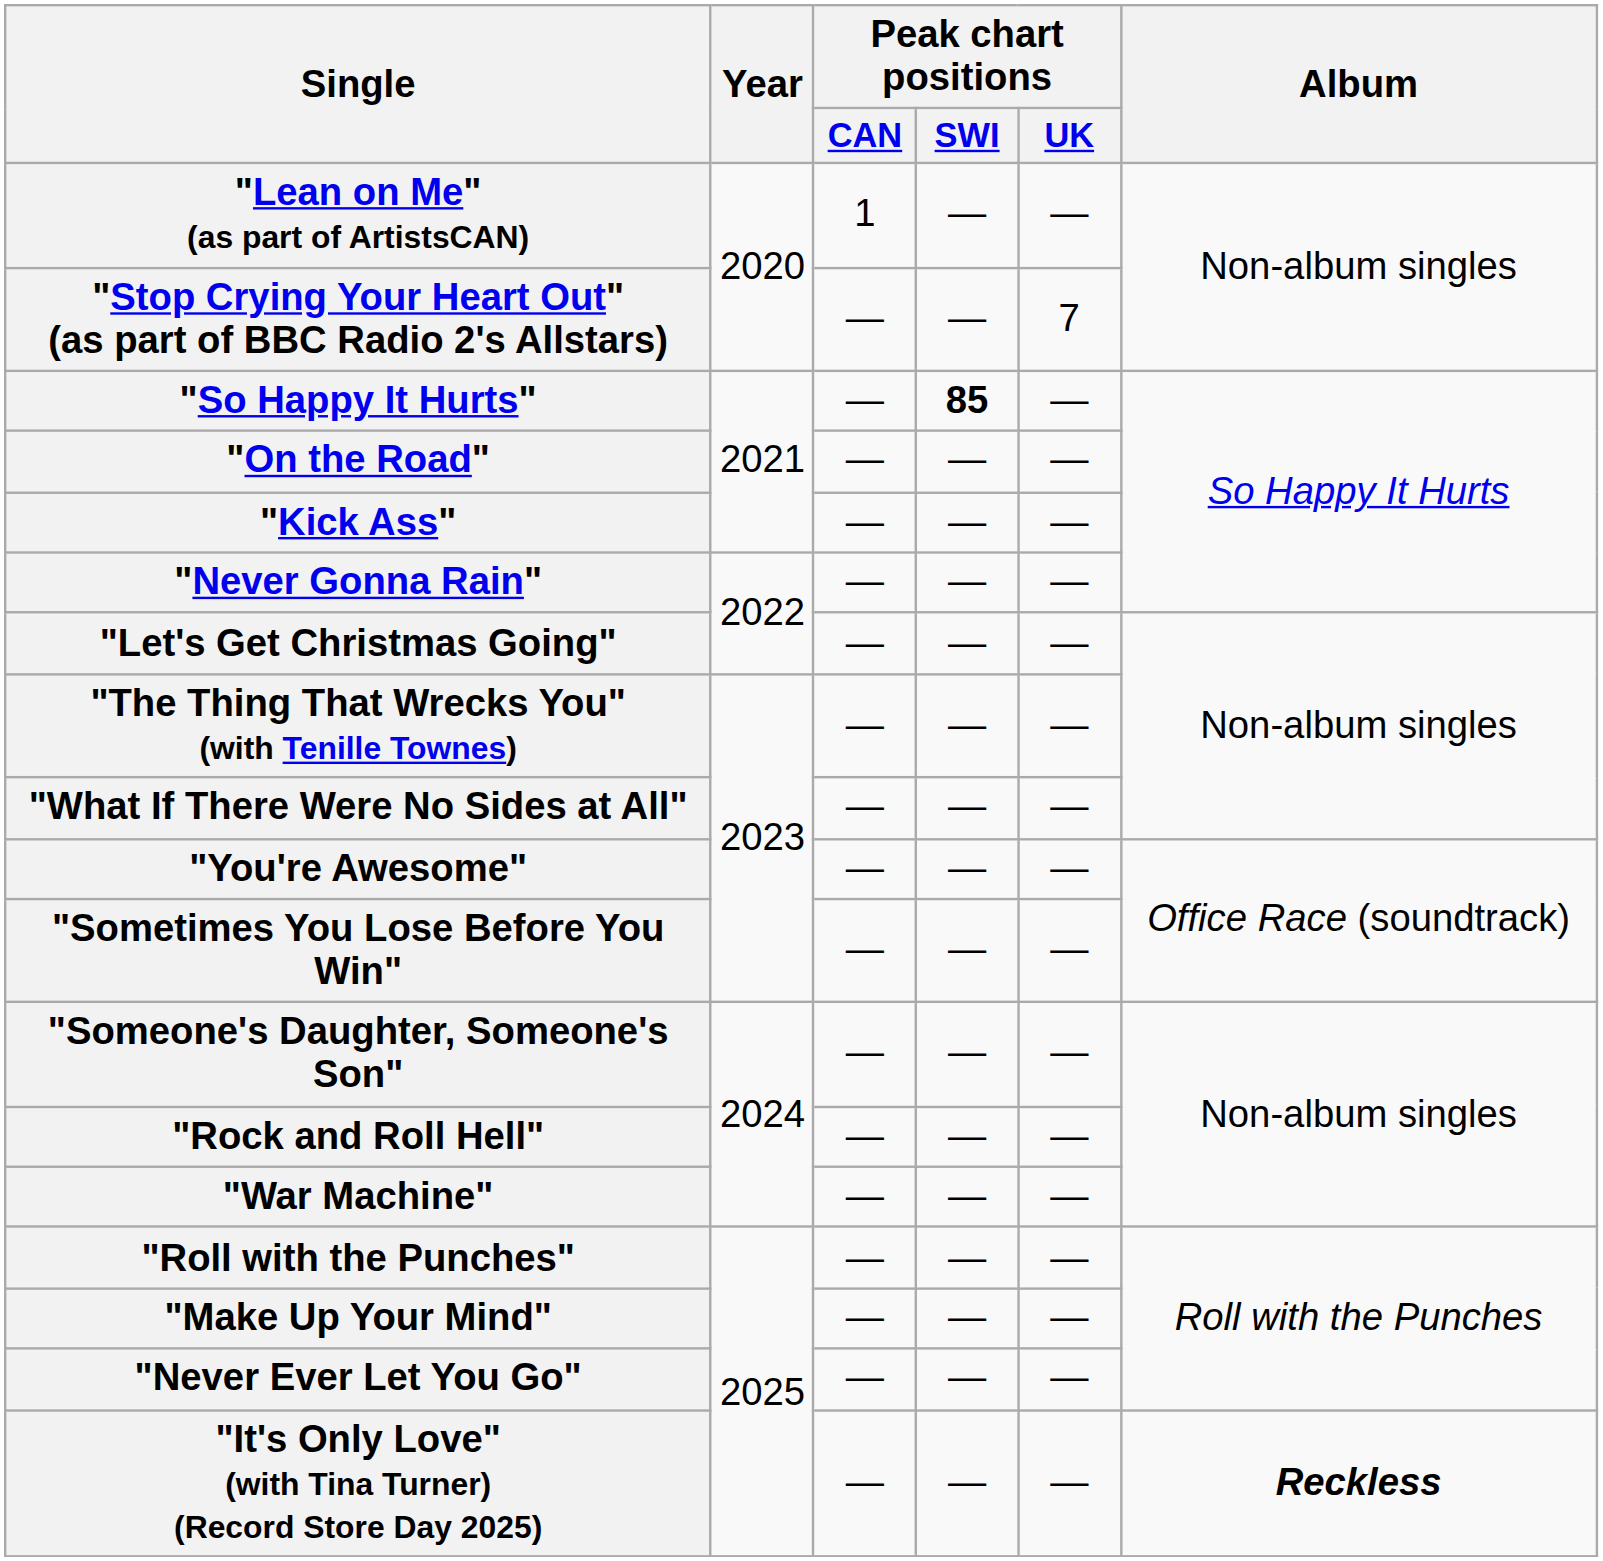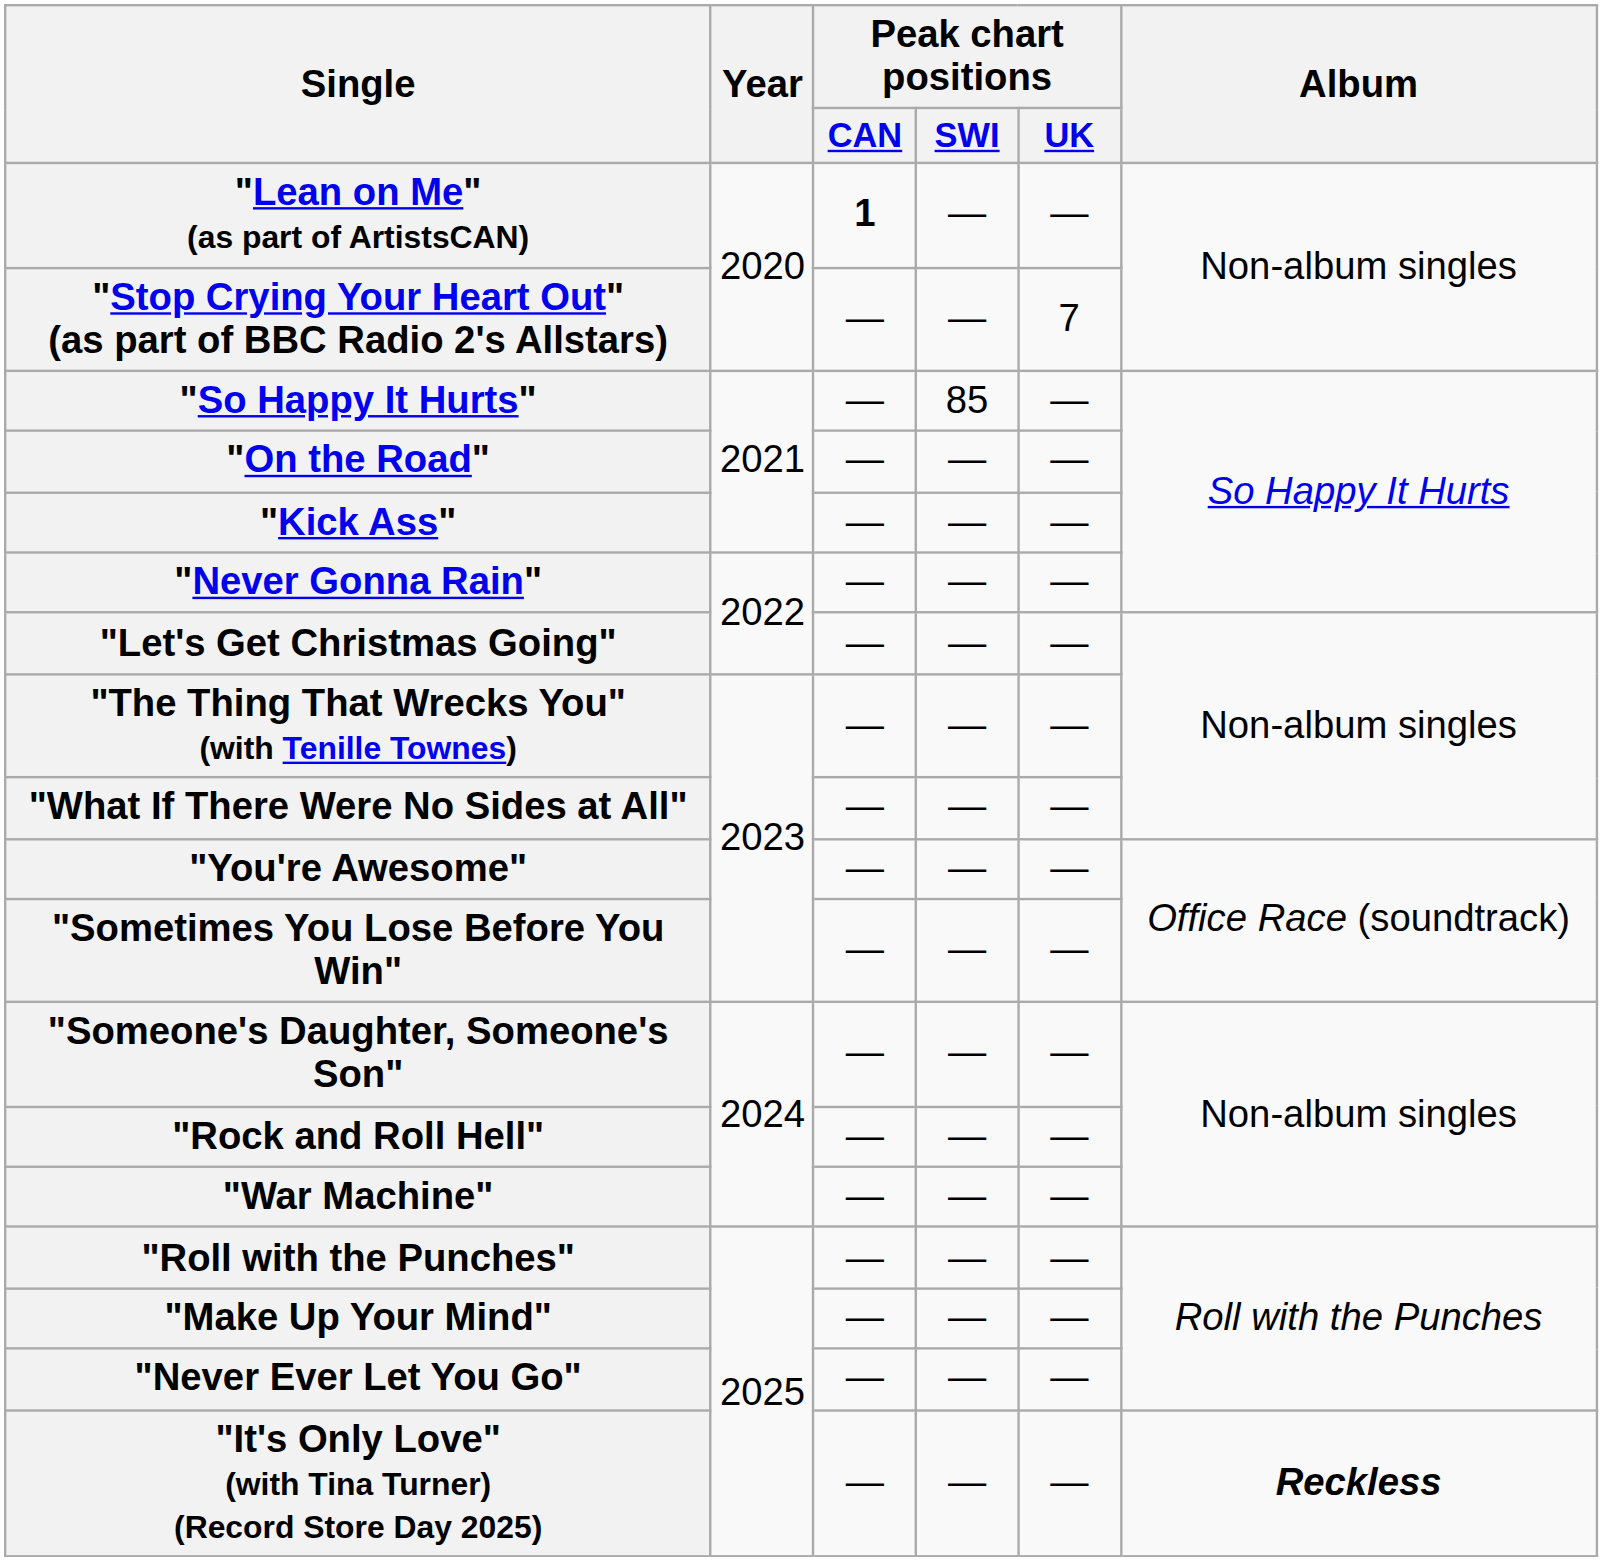(865, 214) normal -> (865, 214) bold
(967, 400) bold -> (967, 400) normal
